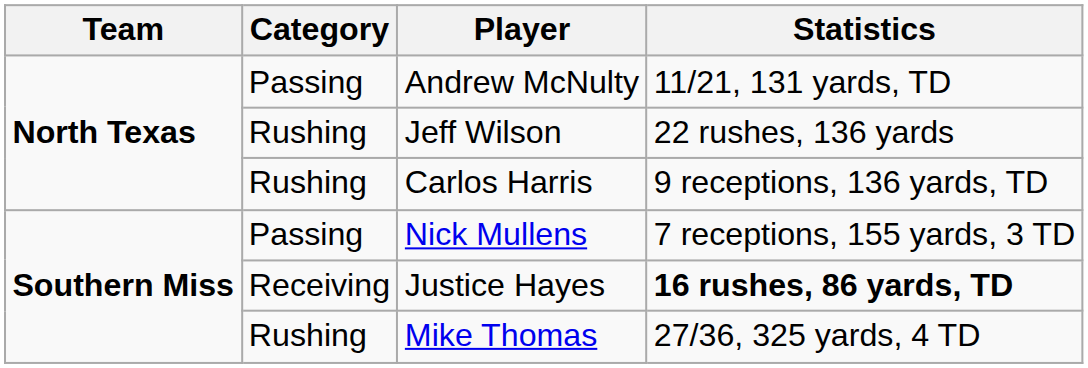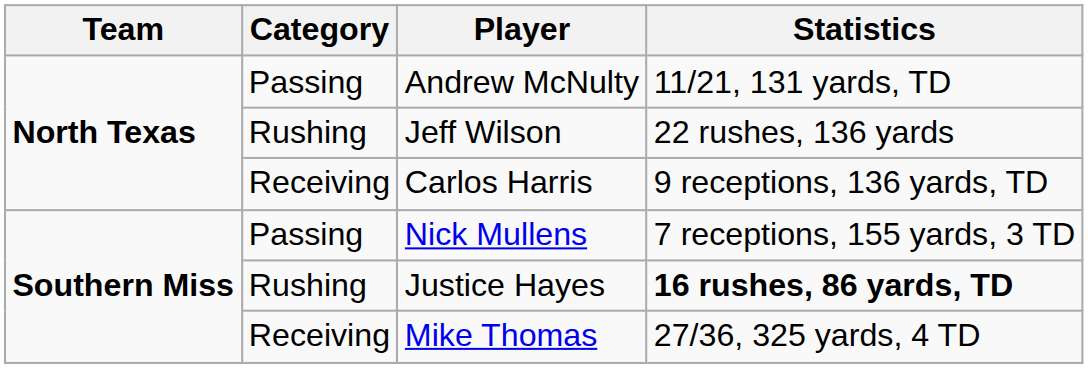(308, 183) Rushing -> (319, 183) Receiving
(319, 285) Receiving -> (308, 285) Rushing
(308, 336) Rushing -> (319, 336) Receiving
